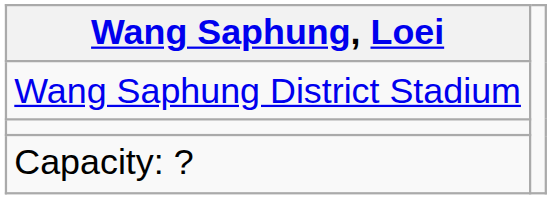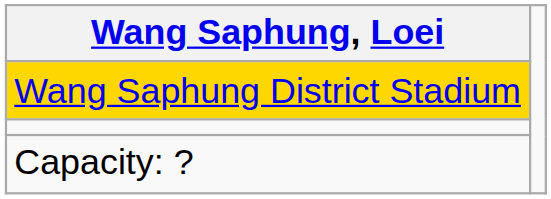(268, 89) no background -> (268, 89) gold background
